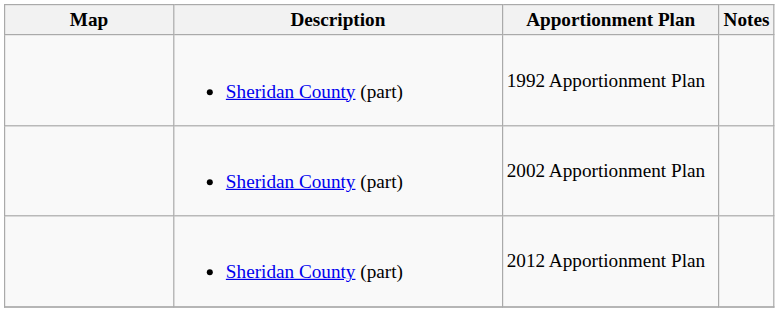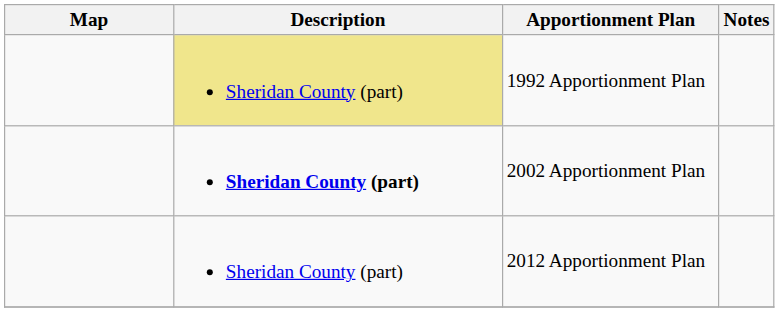(338, 91) no background -> (338, 91) khaki background
(338, 182) normal -> (338, 182) bold
